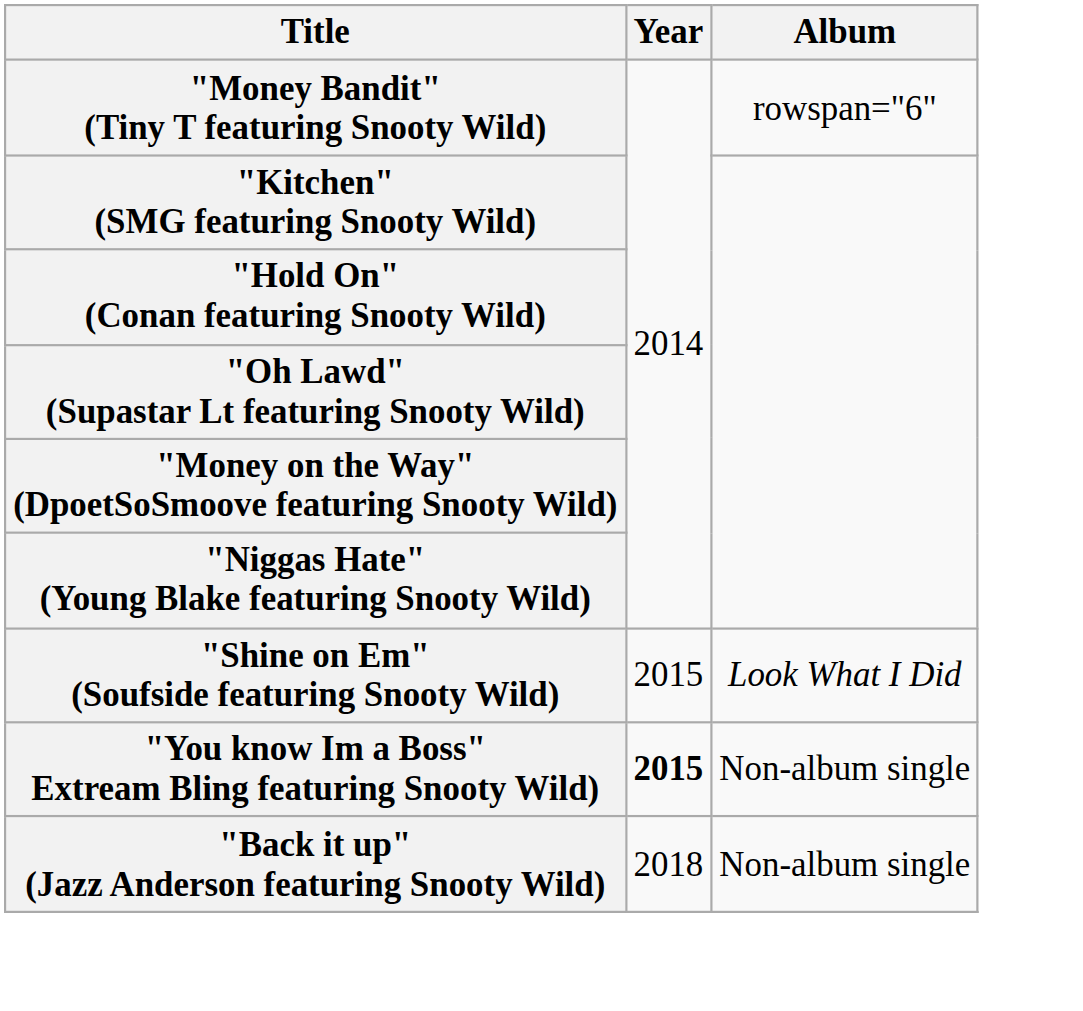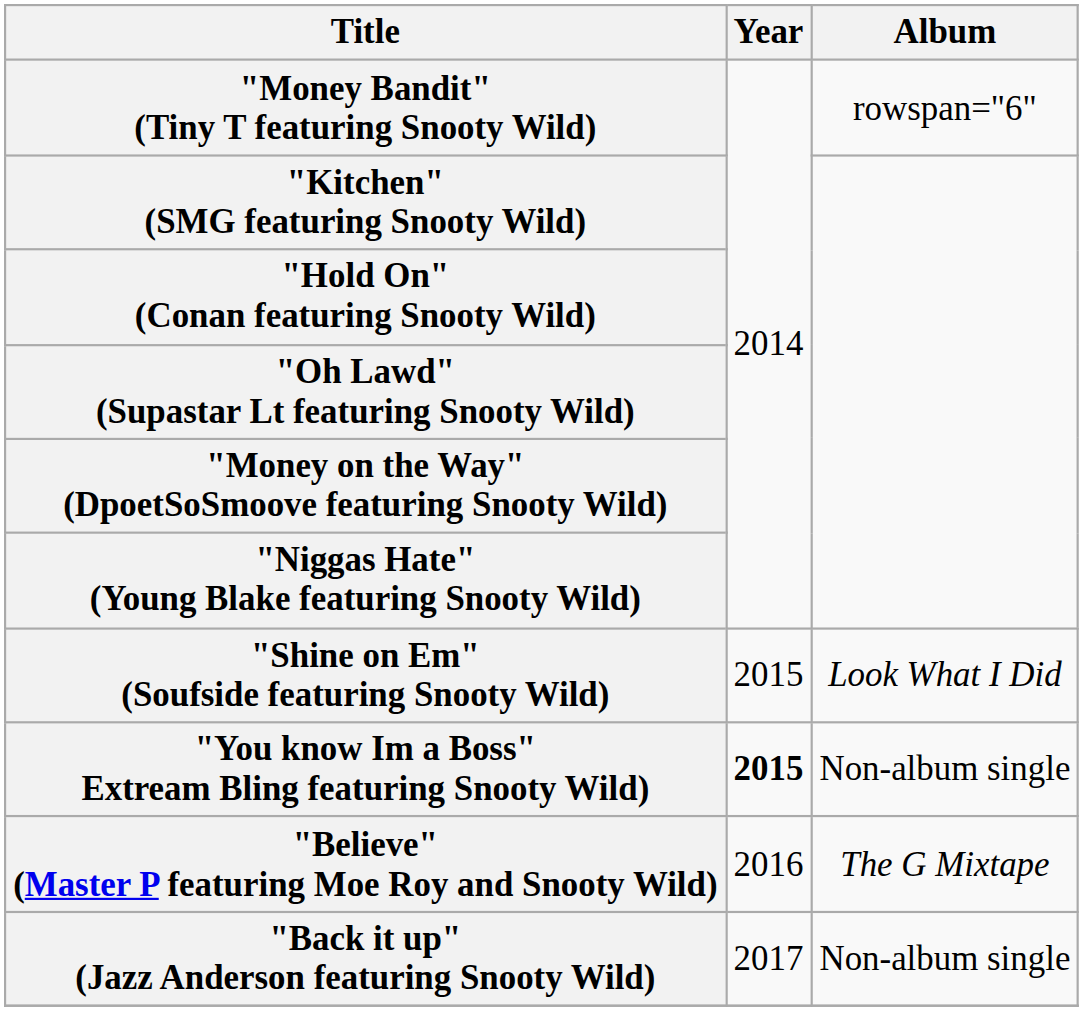+ row: (365, 863)
(668, 863) 2018 -> (768, 958) 2017
